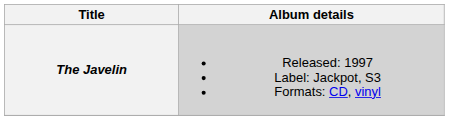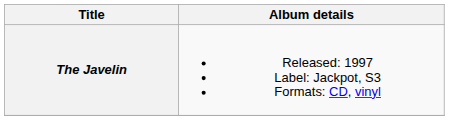(311, 77) lightgrey background -> (311, 77) no background
